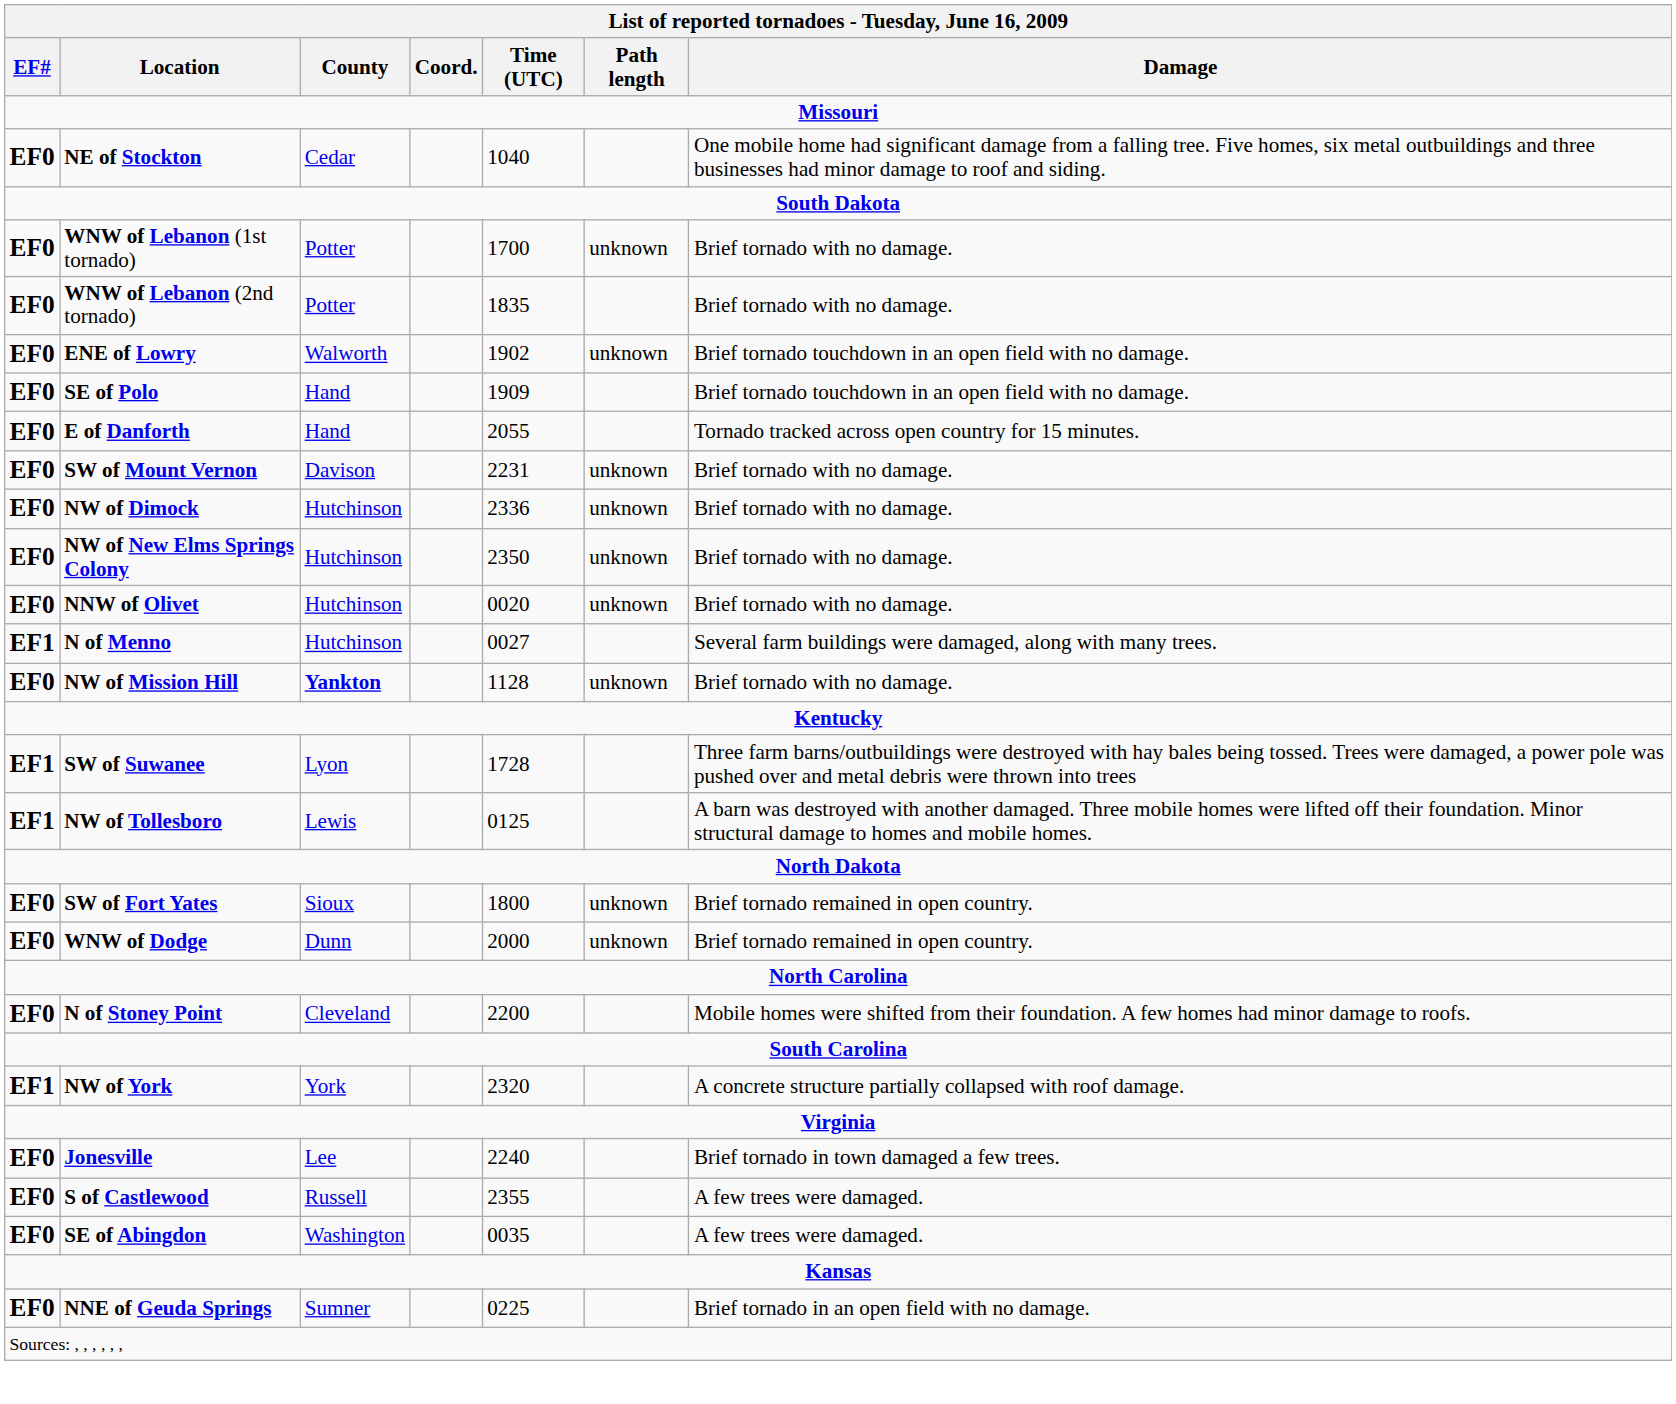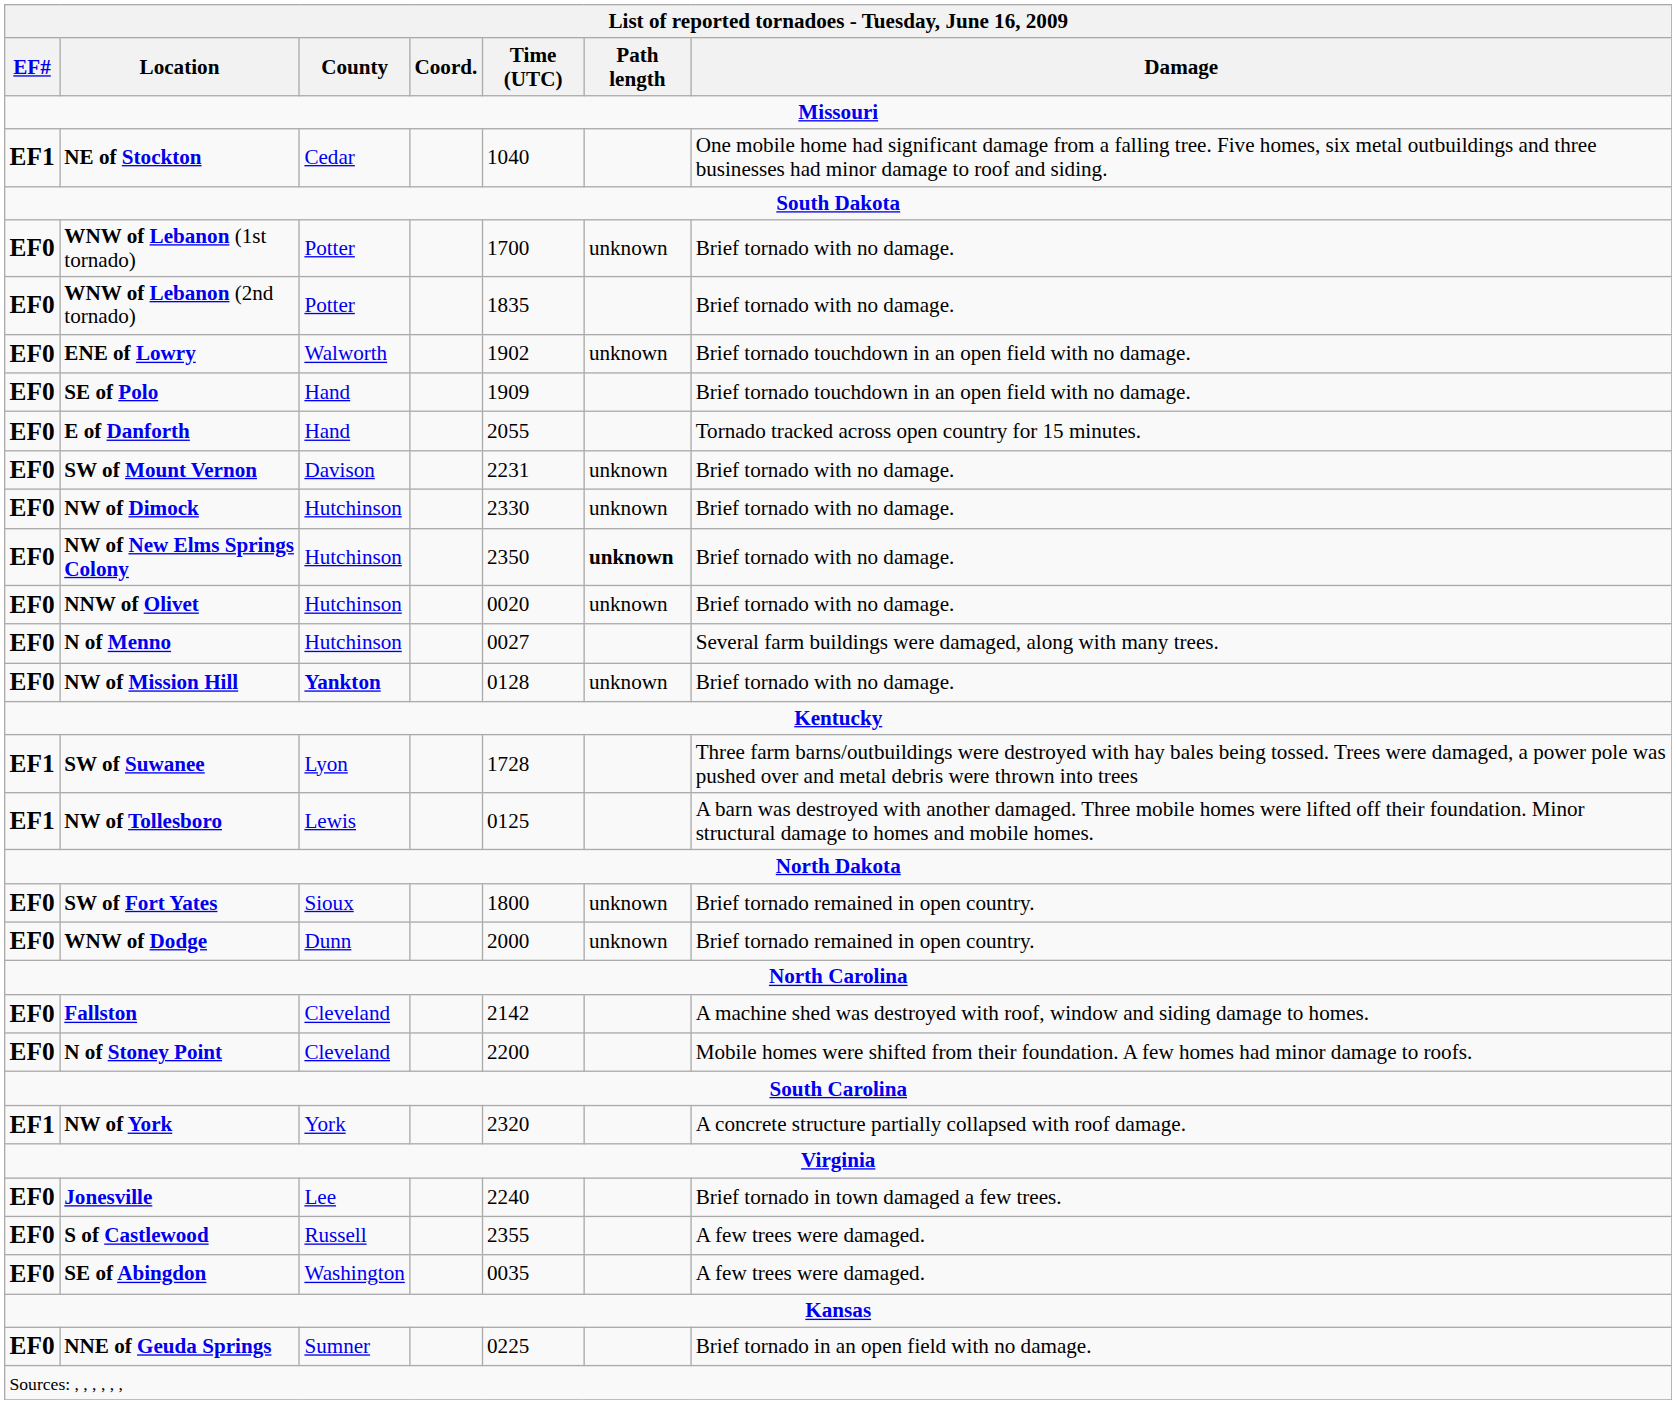(32, 157) EF0 -> (32, 157) EF1
(508, 508) 2336 -> (508, 508) 2330
(629, 556) normal -> (631, 556) bold
(32, 643) EF1 -> (32, 643) EF0
(508, 682) 1128 -> (508, 682) 0128
+ row: (101, 1013)
